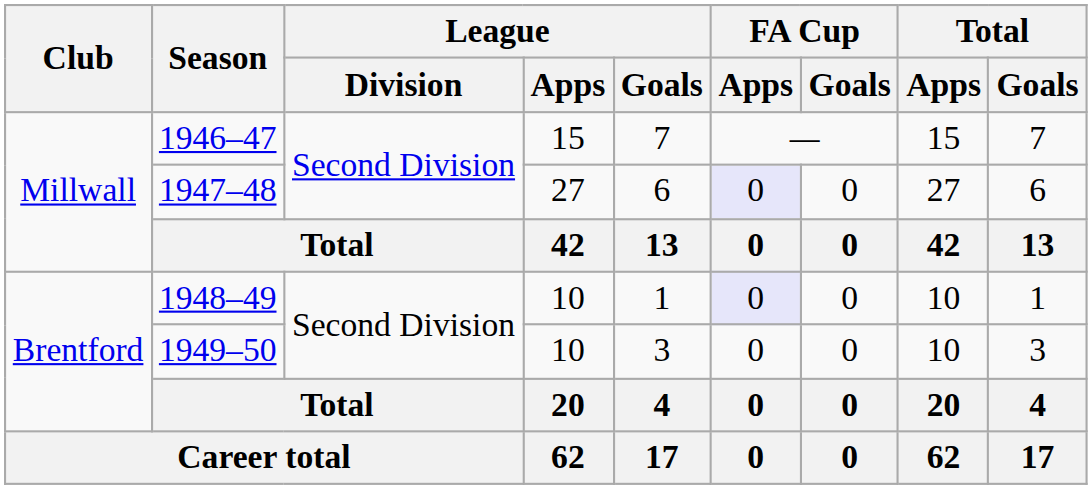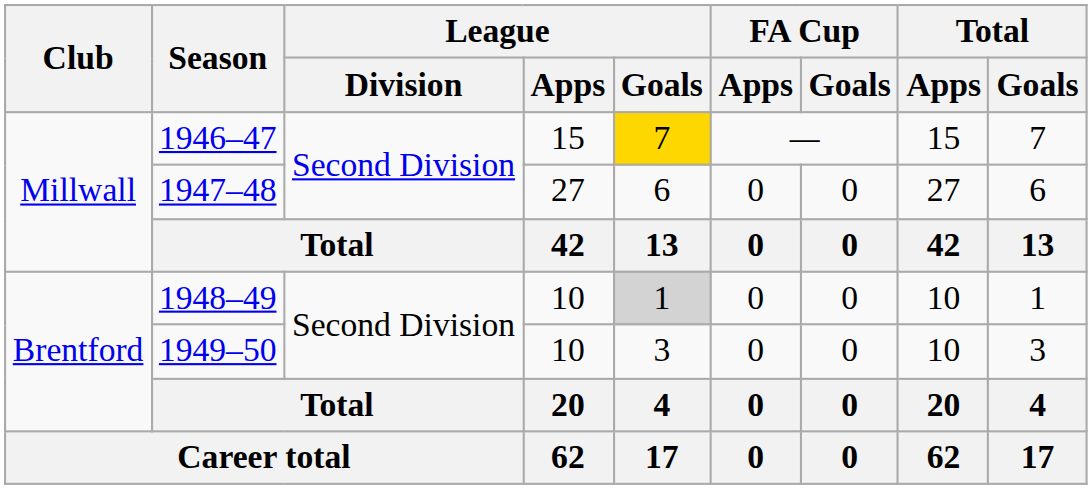(662, 137) no background -> (662, 137) gold background
(756, 191) lavender background -> (756, 191) no background
(662, 297) no background -> (662, 297) lightgrey background
(756, 297) lavender background -> (756, 297) no background
